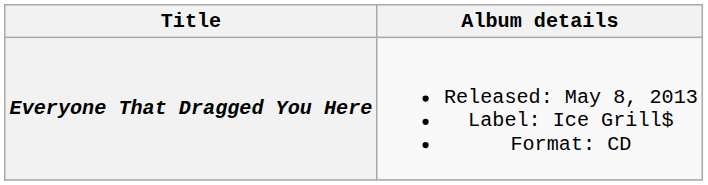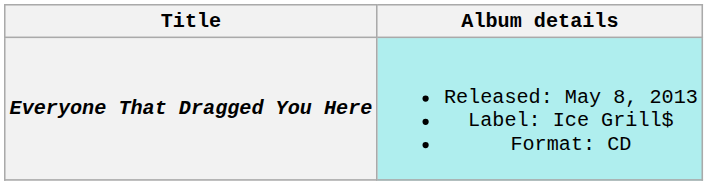(540, 121) no background -> (540, 121) paleturquoise background
